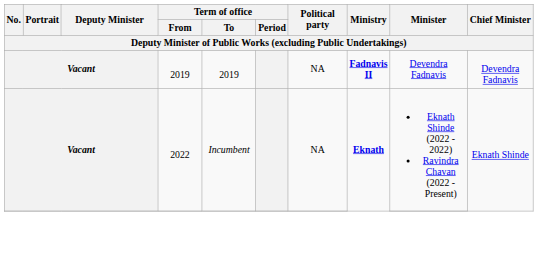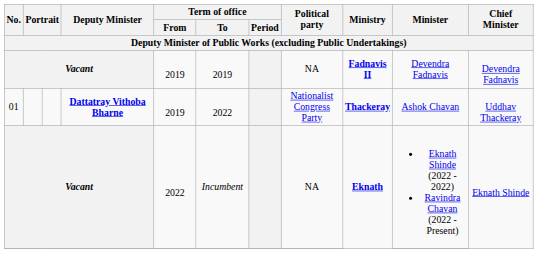+ row: (14, 107)
